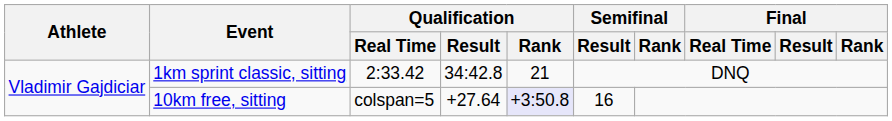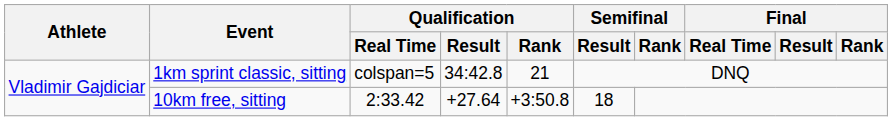(395, 73) 2:33.42 -> (394, 73) colspan=5
(394, 101) colspan=5 -> (395, 101) 2:33.42
(540, 101) lavender background -> (540, 101) no background
(604, 101) 16 -> (604, 101) 18
